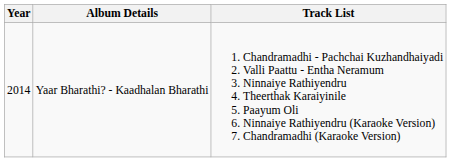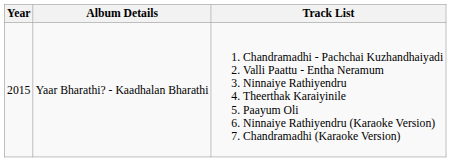(19, 89) 2014 -> (19, 89) 2015
